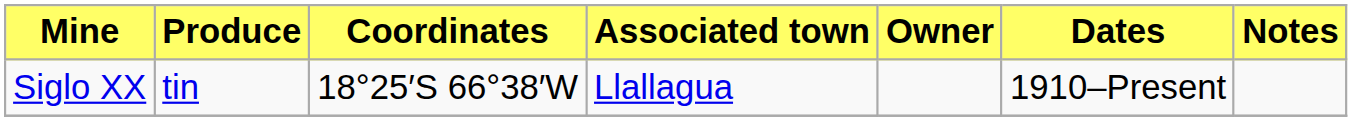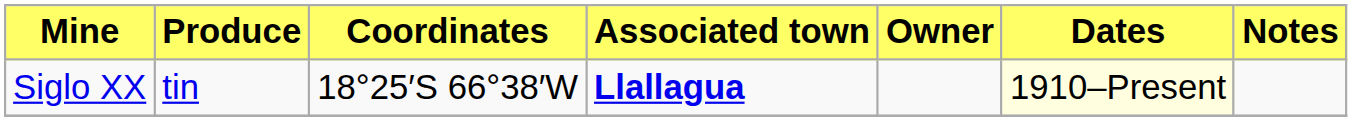(664, 87) normal -> (669, 87) bold
(1118, 87) no background -> (1118, 87) lightyellow background
